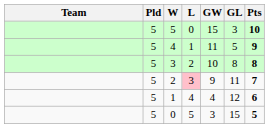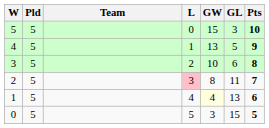columns swapped: (74, 13) <-> (173, 13)
(212, 47) 11 -> (212, 47) 13
(235, 64) 8 -> (235, 64) 6
(212, 81) 9 -> (212, 81) 8
(212, 98) no background -> (212, 98) lightyellow background
(235, 98) 12 -> (235, 98) 13
